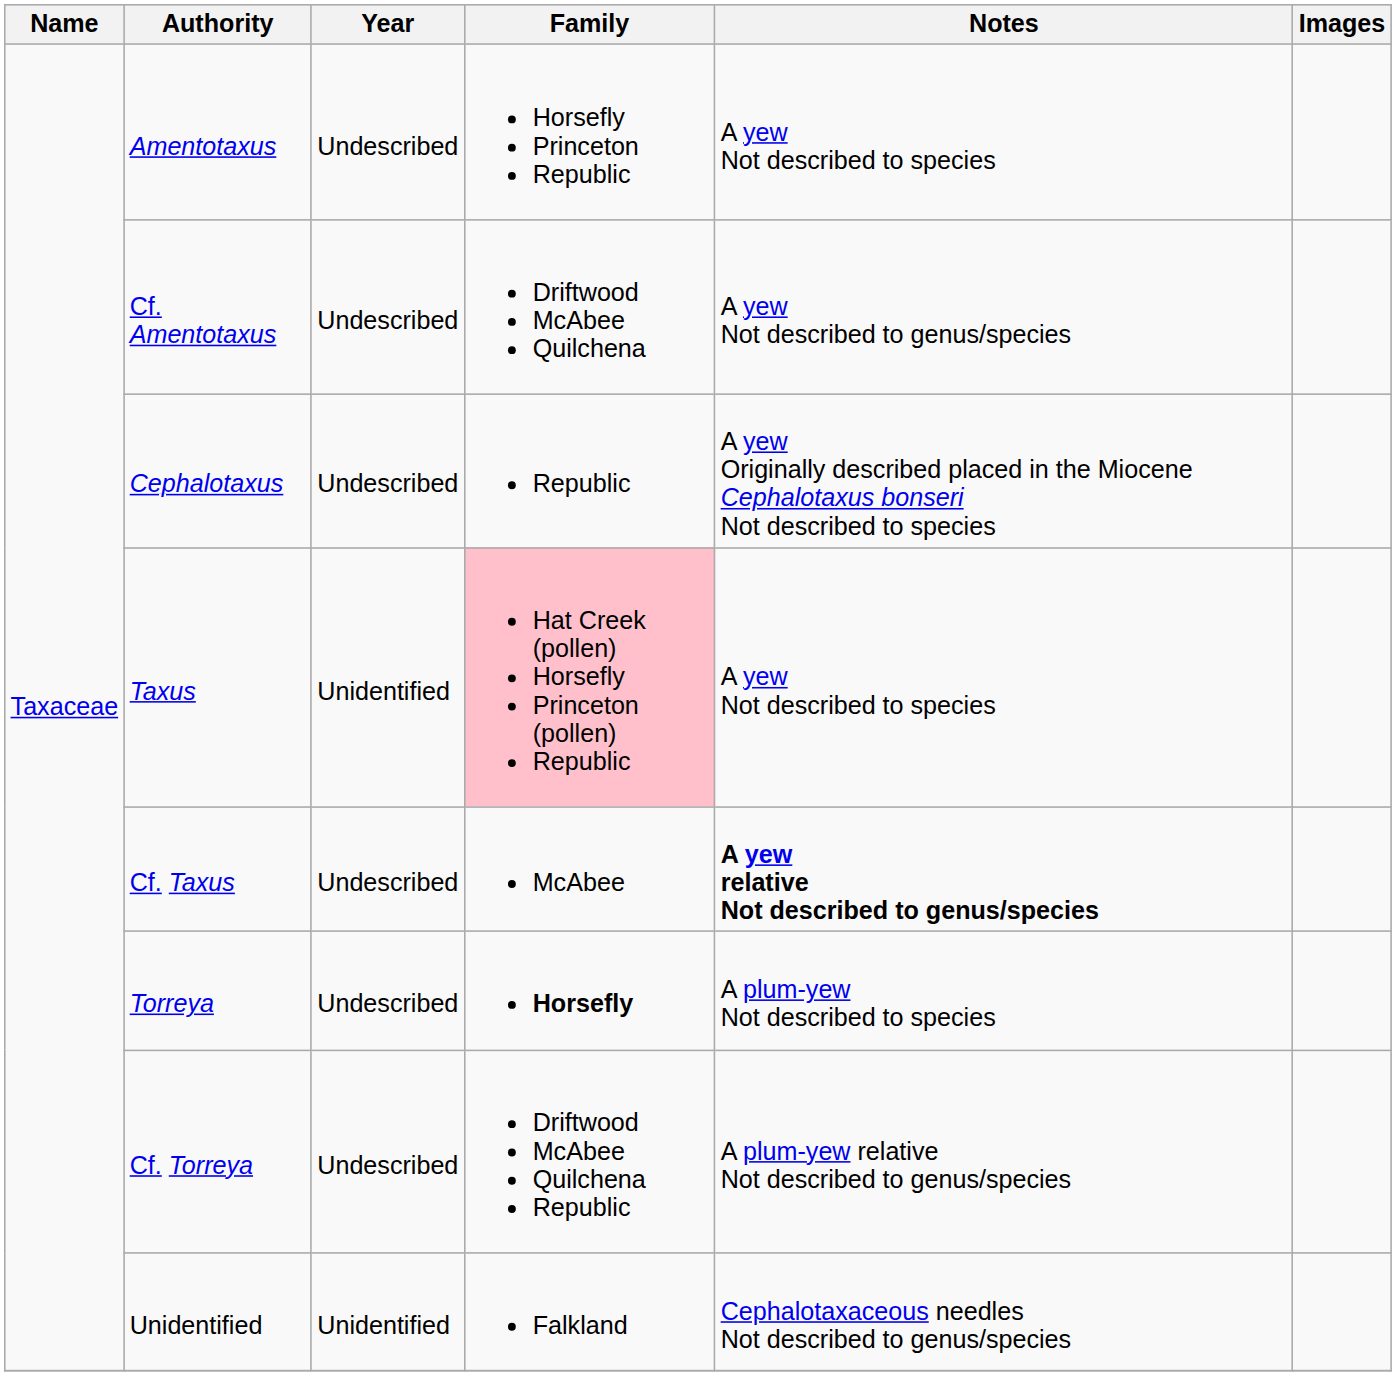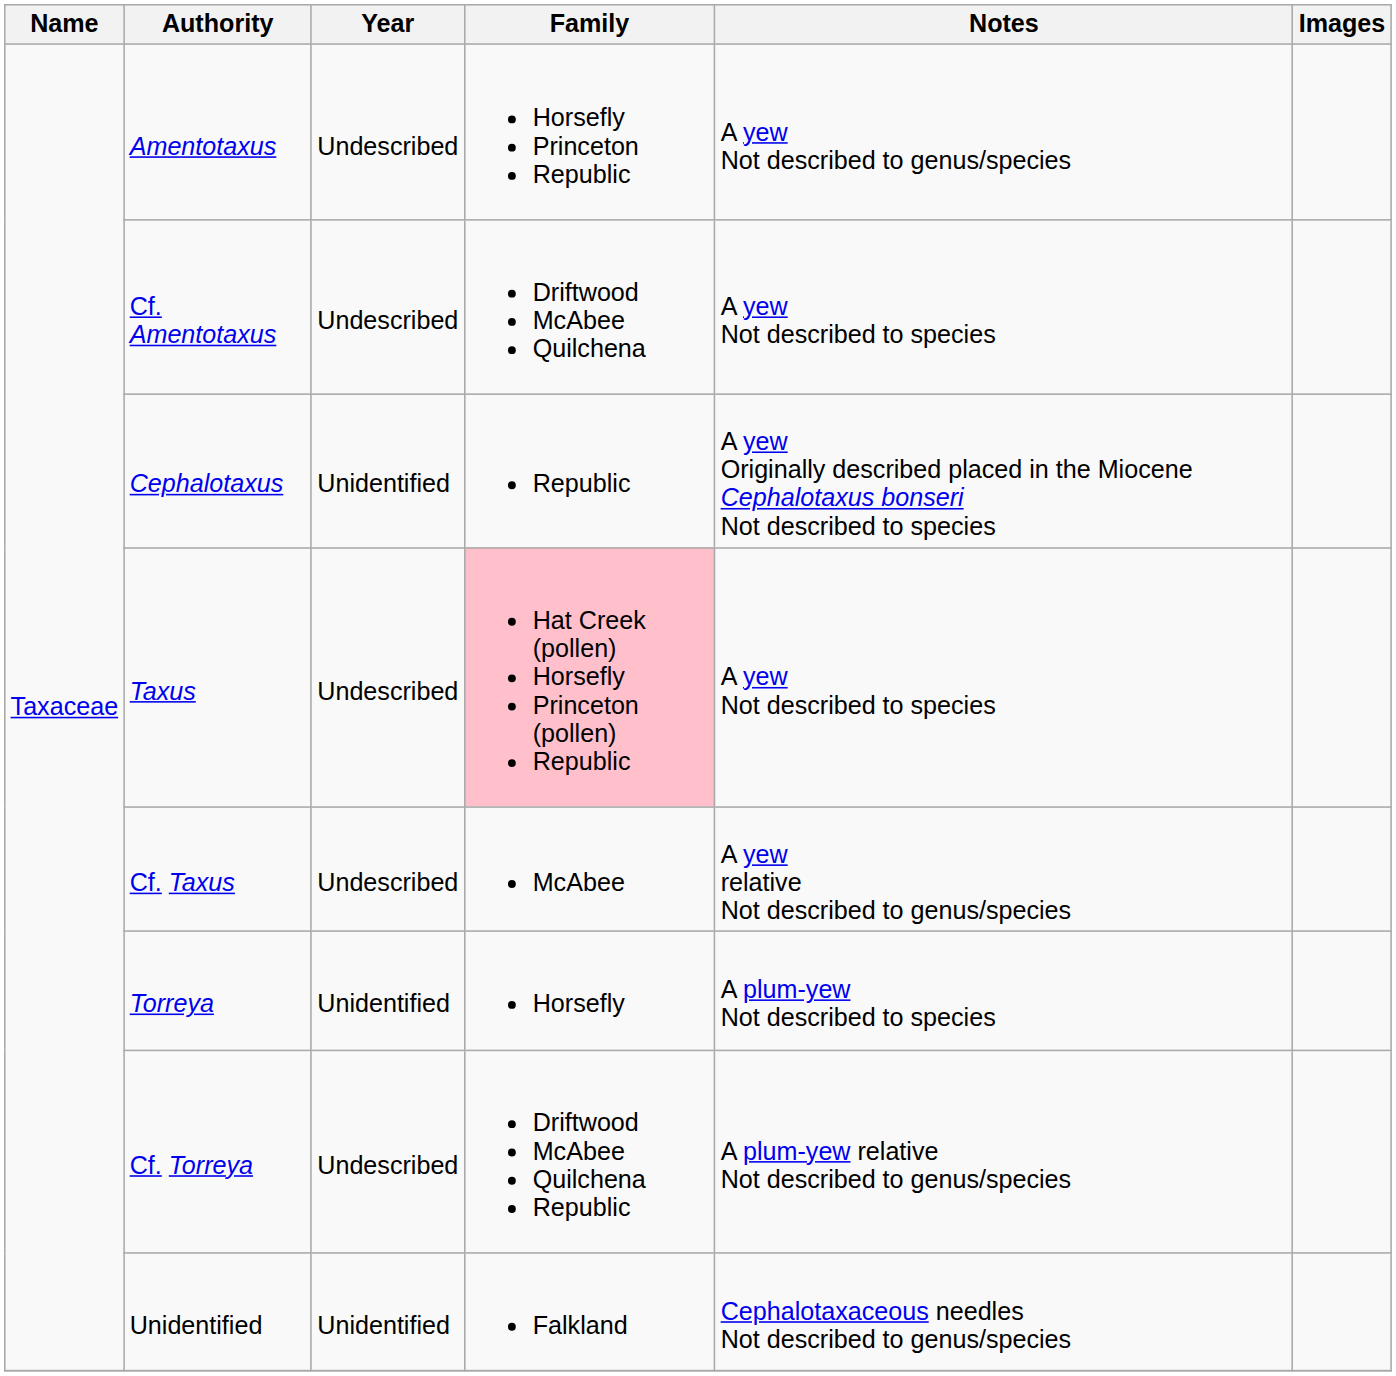(858, 145) A yew Not described to species -> (896, 145) A yew Not described to genus/species
(896, 320) A yew Not described to genus/species -> (858, 320) A yew Not described to species
(388, 484) Undescribed -> (384, 484) Unidentified
(384, 690) Unidentified -> (388, 690) Undescribed
(910, 883) bold -> (896, 883) normal
(388, 1004) Undescribed -> (384, 1004) Unidentified
(589, 1005) bold -> (589, 1005) normal
